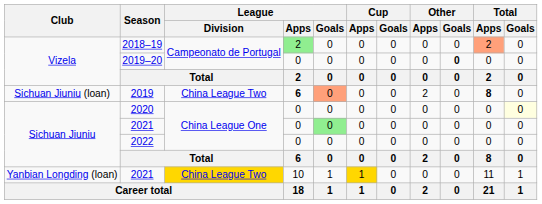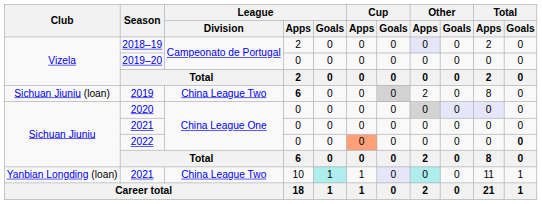(298, 45) lightgreen background -> (298, 45) no background
(425, 45) no background -> (425, 45) lavender background
(489, 45) lightsalmon background -> (489, 45) no background
(457, 61) bold -> (457, 61) normal
(330, 93) lightsalmon background -> (330, 93) no background
(393, 93) no background -> (393, 93) lightgrey background
(489, 93) bold -> (489, 93) normal
(425, 110) no background -> (425, 110) lightgrey background
(457, 110) no background -> (457, 110) lavender background
(489, 110) no background -> (489, 110) lavender background
(520, 110) lightyellow background -> (520, 110) no background
(330, 126) lightgreen background -> (330, 126) no background
(362, 142) no background -> (362, 142) lightsalmon background
(520, 142) normal -> (520, 142) bold
(224, 175) gold background -> (224, 175) no background
(330, 175) no background -> (330, 175) paleturquoise background
(362, 175) gold background -> (362, 175) no background
(393, 175) no background -> (393, 175) lavender background
(425, 175) no background -> (425, 175) paleturquoise background
